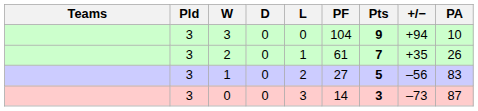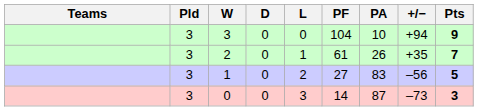columns swapped: (455, 14) <-> (379, 14)
